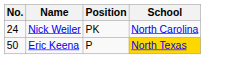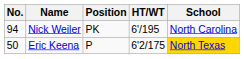+ column: (148, 12)
(13, 29) 24 -> (13, 29) 94
